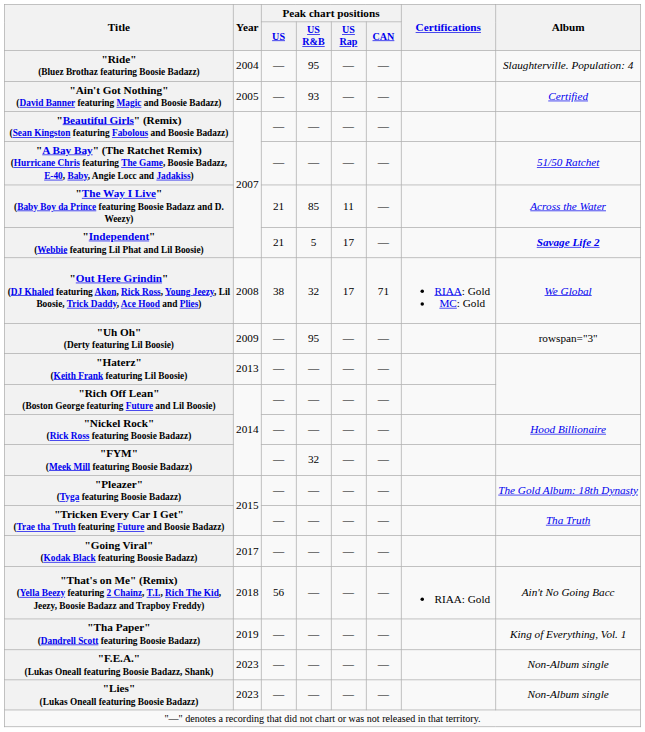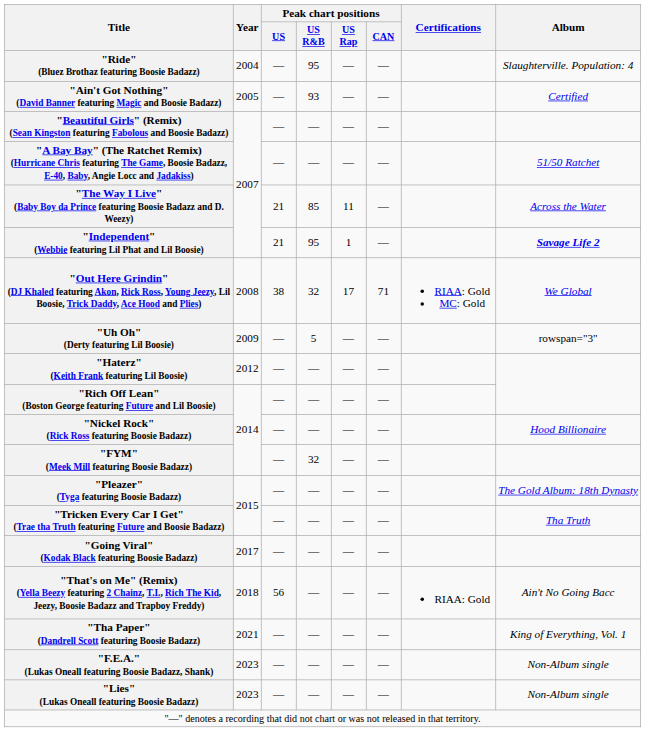(314, 242) 5 -> (314, 242) 95
(348, 242) 17 -> (348, 242) 1
(314, 338) 95 -> (314, 338) 5
(247, 369) 2013 -> (247, 369) 2012
(247, 634) 2019 -> (247, 634) 2021
